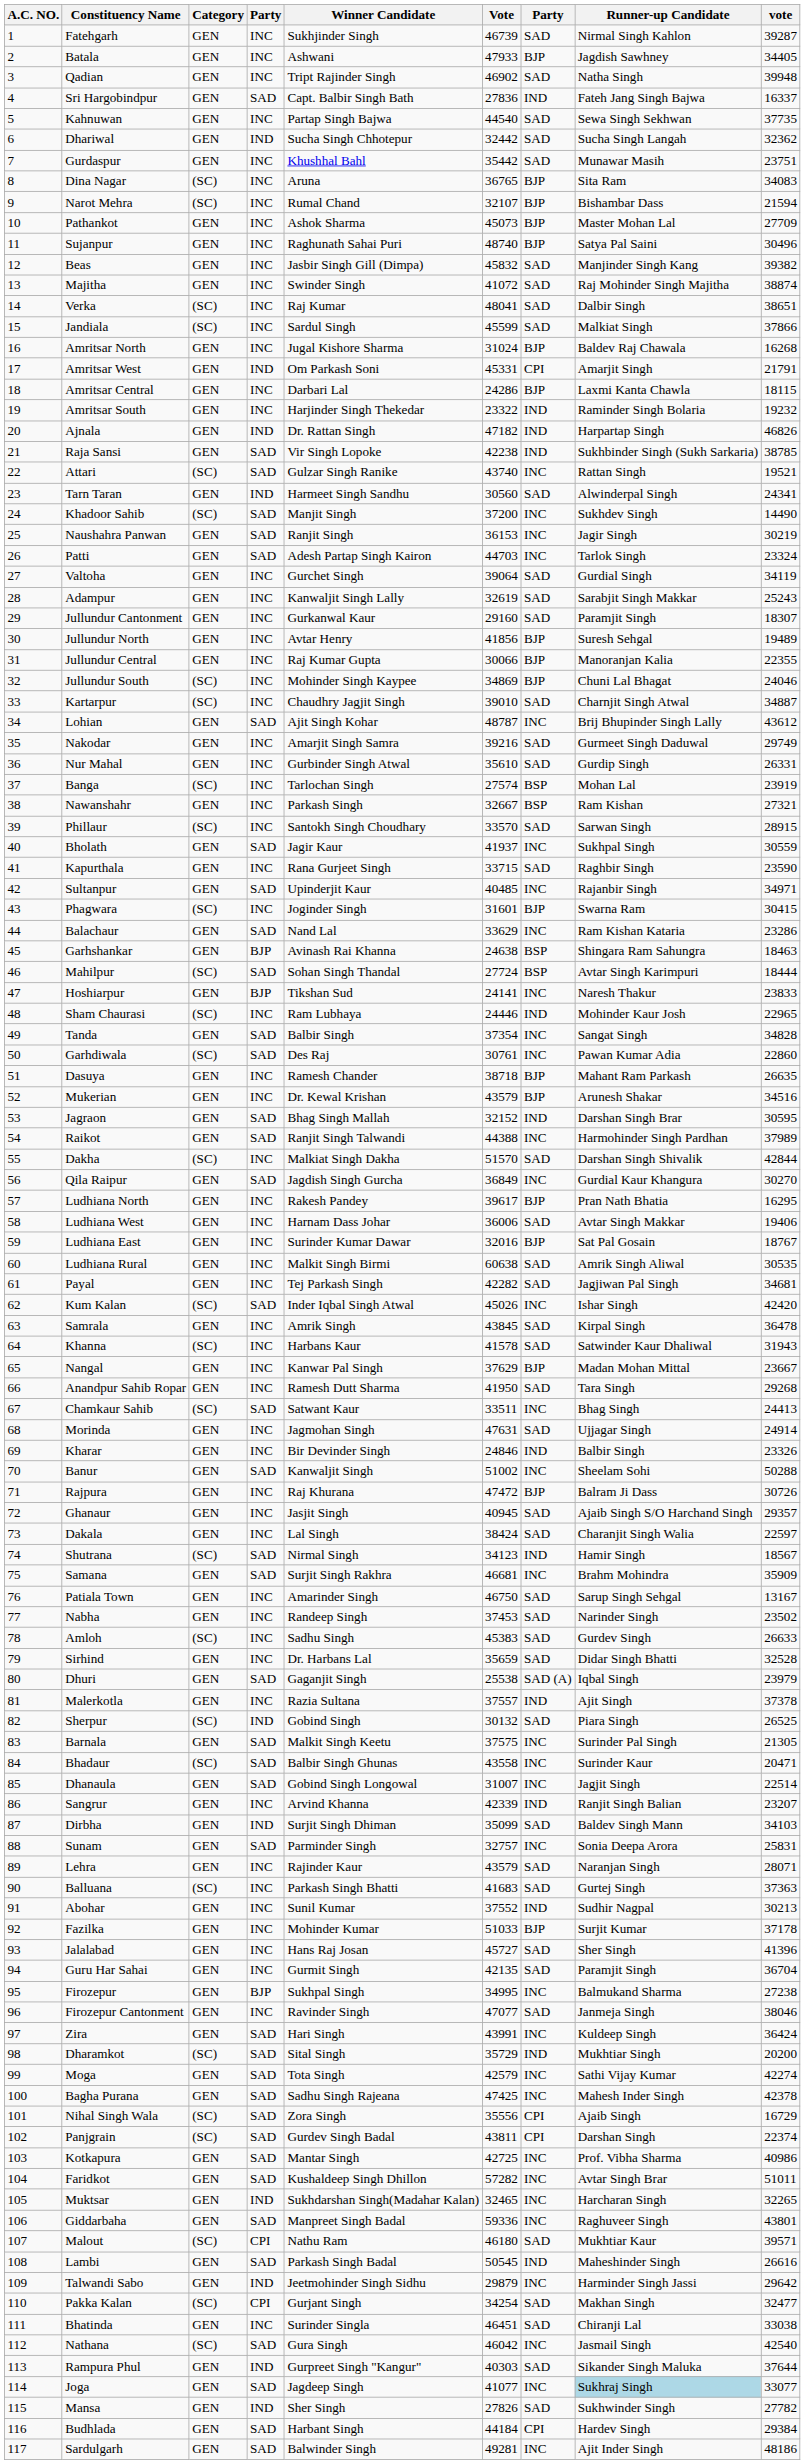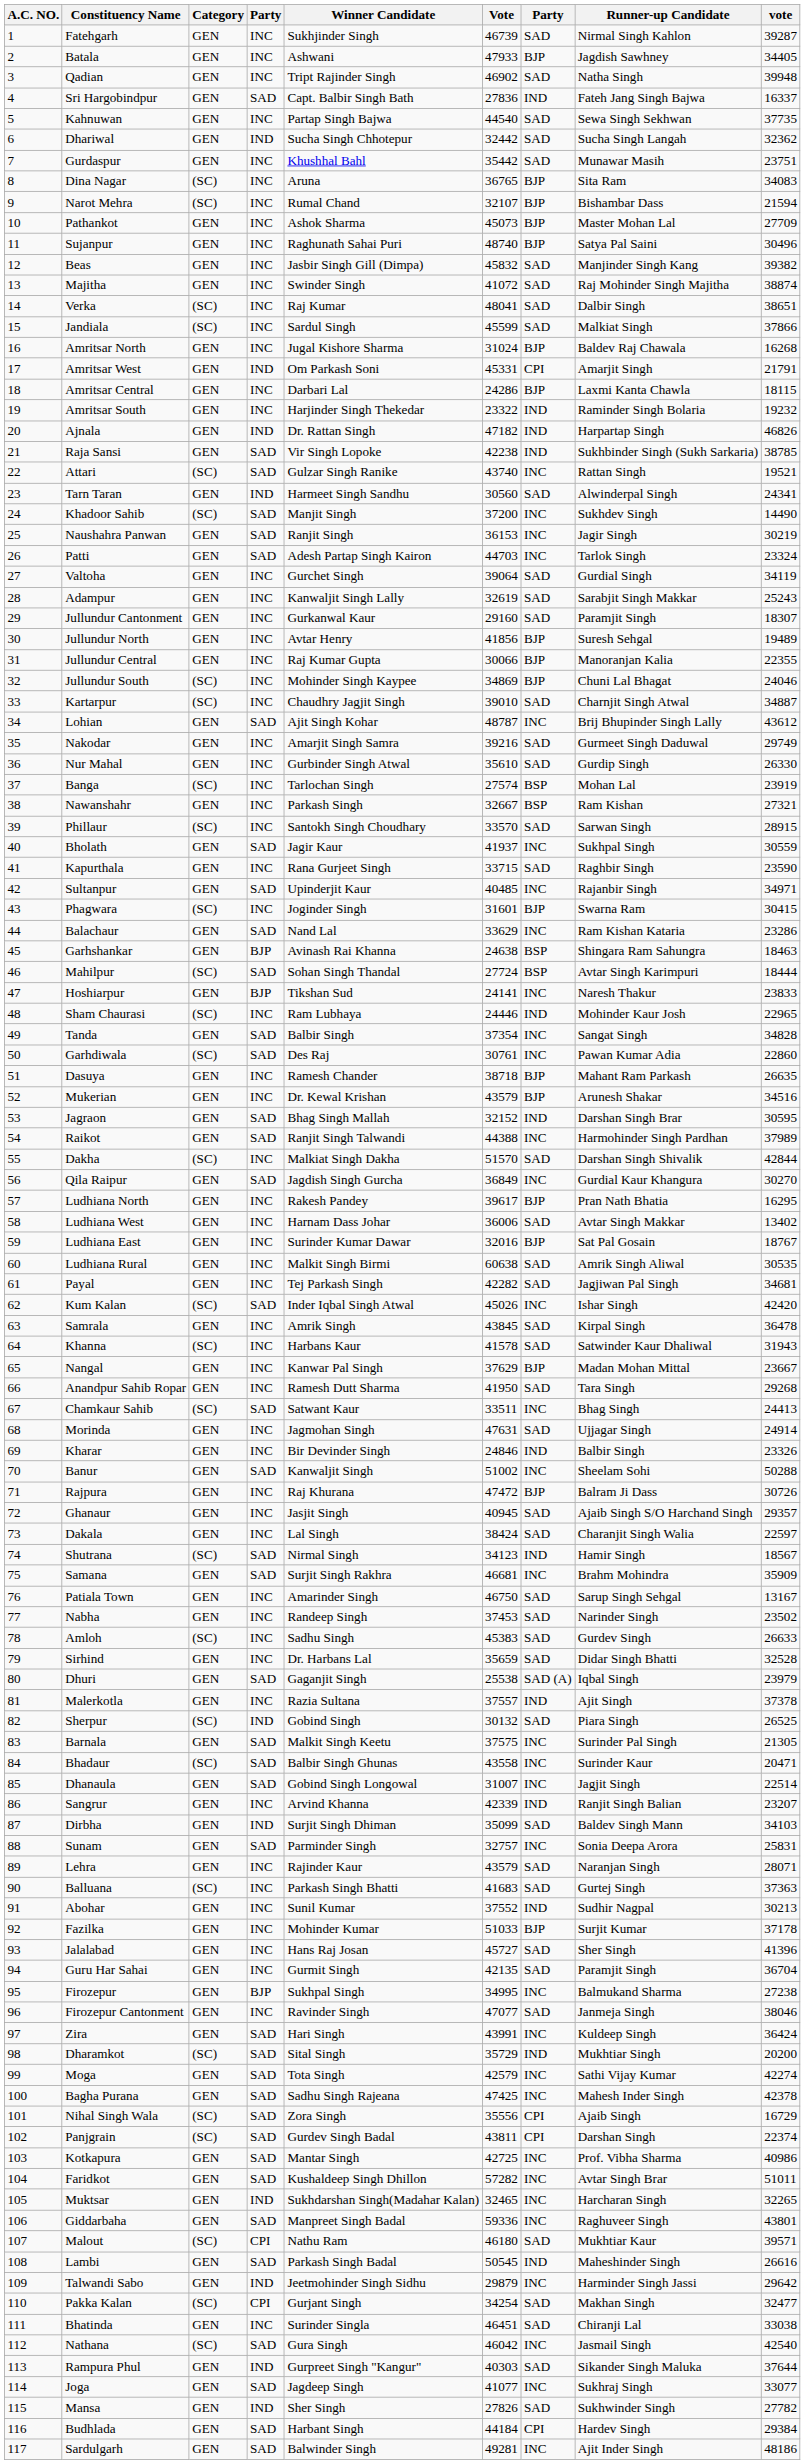(781, 763) 26331 -> (781, 763) 26330
(781, 1221) 19406 -> (781, 1221) 13402
(615, 2386) lightblue background -> (615, 2386) no background
